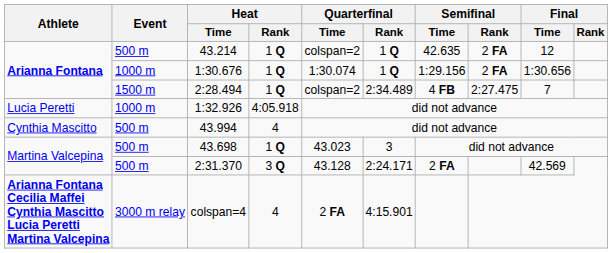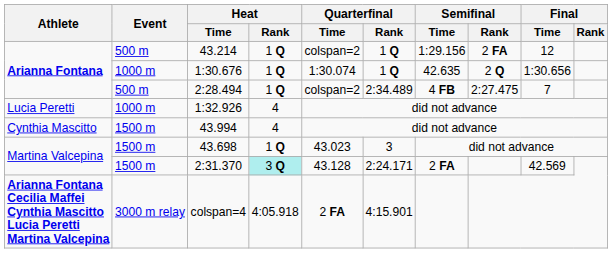(442, 52) 42.635 -> (442, 52) 1:29.156
(442, 71) 1:29.156 -> (442, 71) 42.635
(495, 71) 2 FA -> (495, 71) 2 Q
(135, 90) 1500 m -> (132, 90) 500 m
(275, 109) 4:05.918 -> (275, 109) 4
(132, 128) 500 m -> (135, 128) 1500 m
(132, 147) 500 m -> (135, 147) 1500 m
(132, 166) 500 m -> (135, 166) 1500 m
(275, 166) no background -> (275, 166) paleturquoise background
(275, 212) 4 -> (275, 212) 4:05.918
